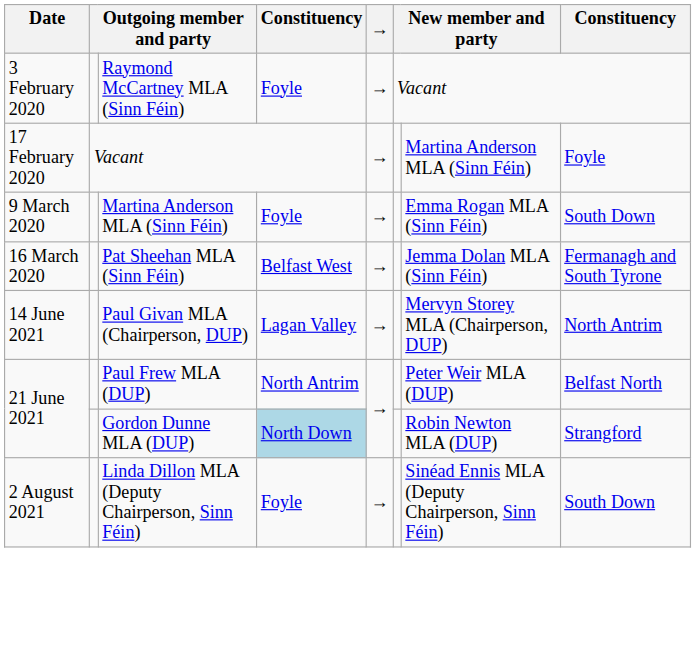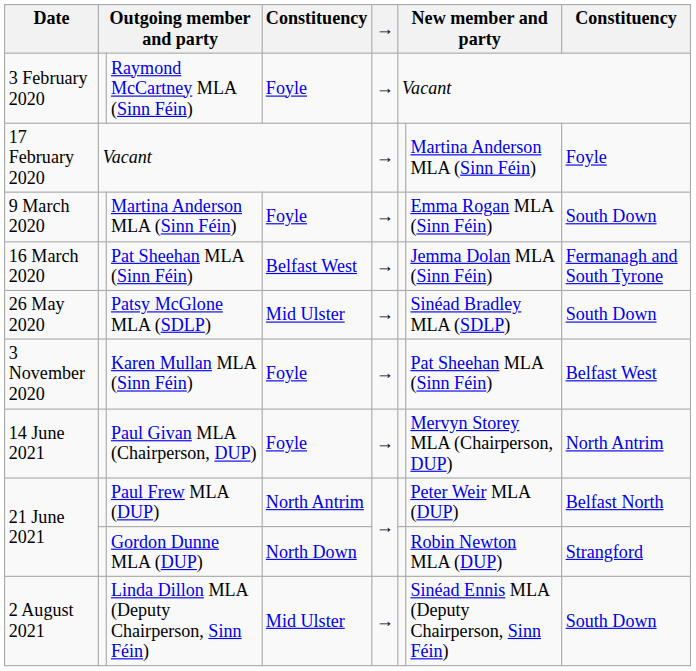+ row: (167, 314)
+ row: (184, 373)
(309, 324) Lagan Valley -> (286, 443) Foyle
(306, 433) lightblue background -> (311, 551) no background
(281, 502) Foyle -> (305, 620) Mid Ulster
